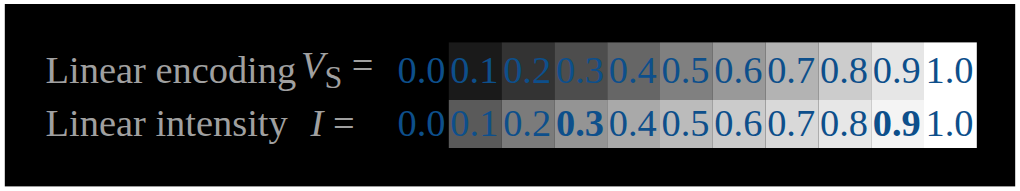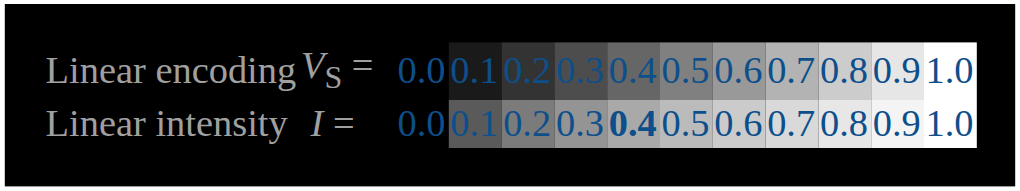(580, 123) bold -> (580, 123) normal
(633, 123) normal -> (633, 123) bold
(897, 123) bold -> (897, 123) normal
